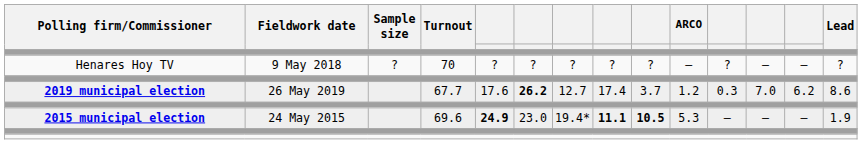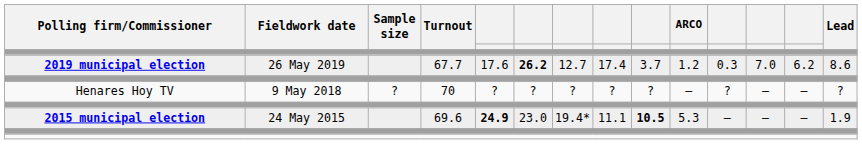rows swapped: (125, 92) <-> (125, 66)
(612, 118) bold -> (612, 118) normal
